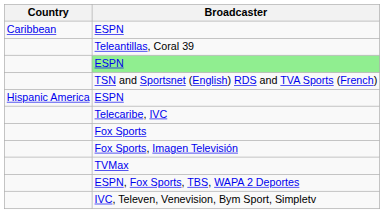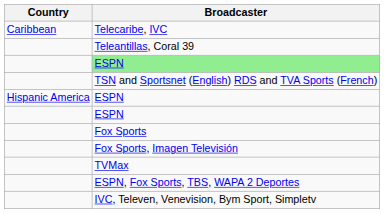(109, 30) ESPN -> (131, 30) Telecaribe, IVC
(131, 115) Telecaribe, IVC -> (109, 115) ESPN
